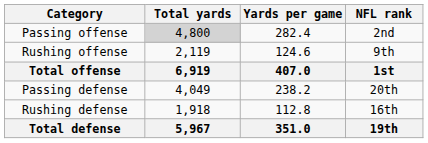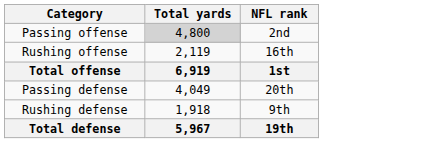- column: (293, 14)
(384, 52) 9th -> (279, 52) 16th
(384, 109) 16th -> (279, 109) 9th
